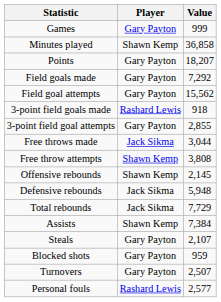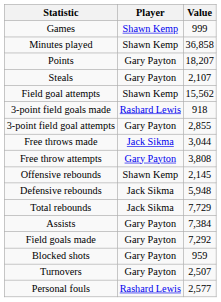(150, 28) Gary Payton -> (150, 28) Shawn Kemp
rows swapped: (61, 77) <-> (61, 239)
(150, 93) Gary Payton -> (150, 93) Shawn Kemp
(150, 158) Shawn Kemp -> (150, 158) Gary Payton
(150, 223) Shawn Kemp -> (150, 223) Gary Payton
